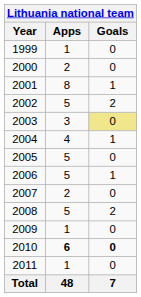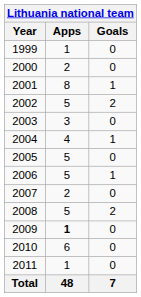(113, 121) khaki background -> (113, 121) no background
(67, 229) normal -> (67, 229) bold
(67, 247) bold -> (67, 247) normal
(113, 247) bold -> (113, 247) normal
